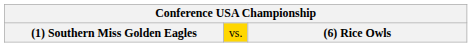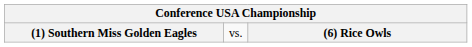(236, 32) gold background -> (236, 32) no background
